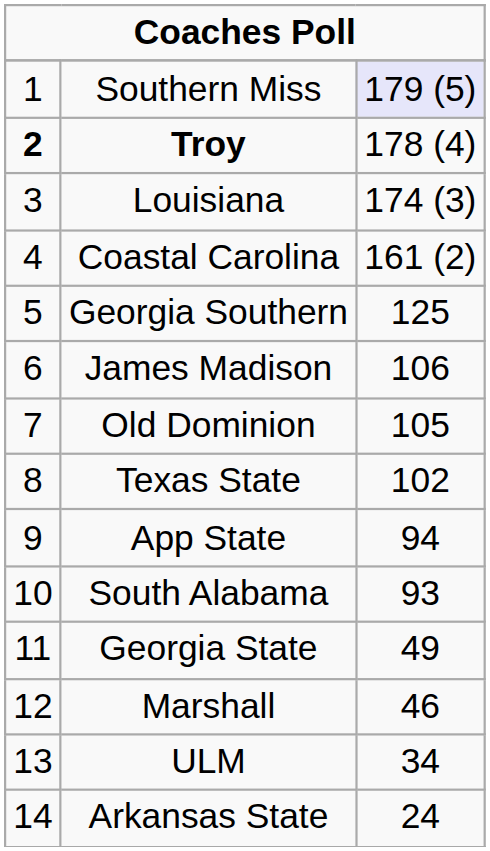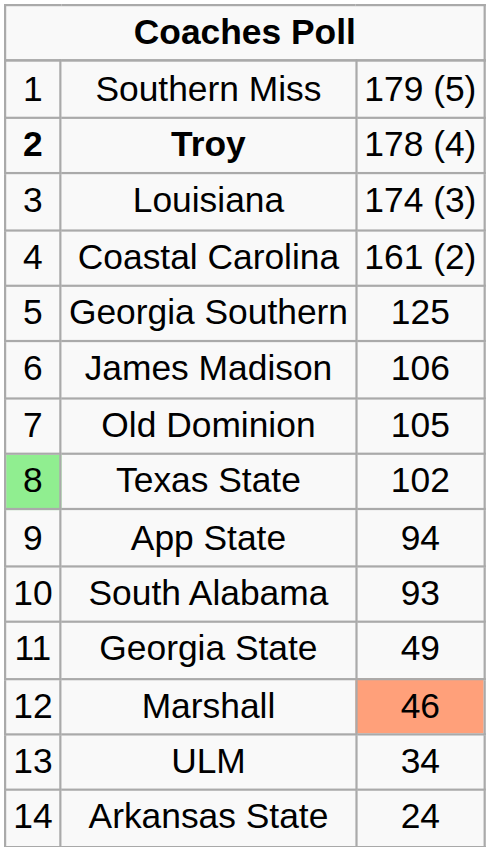(420, 88) lavender background -> (420, 88) no background
(33, 481) no background -> (33, 481) lightgreen background
(420, 705) no background -> (420, 705) lightsalmon background
